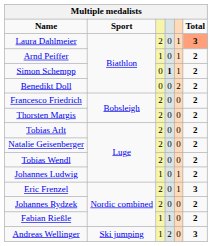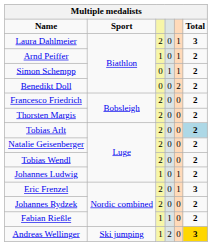(195, 41) lightsalmon background -> (195, 41) no background
(169, 71) bold -> (169, 71) normal
(195, 130) no background -> (195, 130) lightblue background
(195, 234) no background -> (195, 234) gold background
